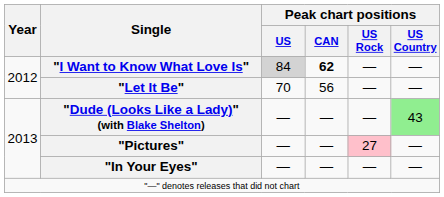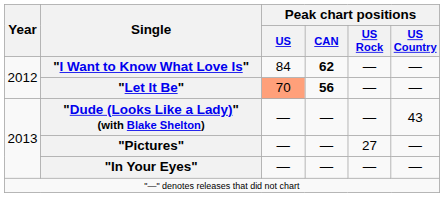(283, 66) lightgrey background -> (283, 66) no background
(283, 88) no background -> (283, 88) lightsalmon background
(326, 88) normal -> (326, 88) bold
(415, 117) lightgreen background -> (415, 117) no background
(369, 146) pink background -> (369, 146) no background
